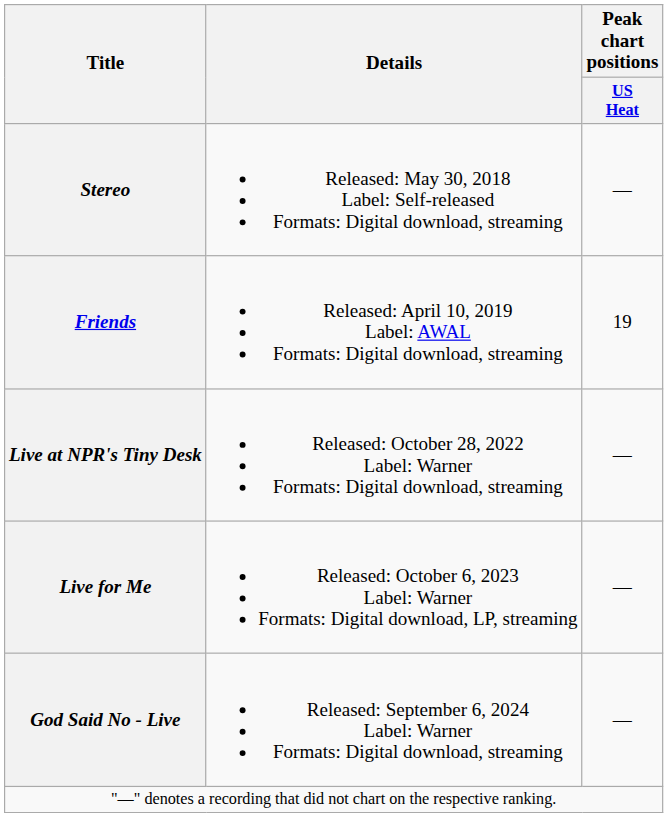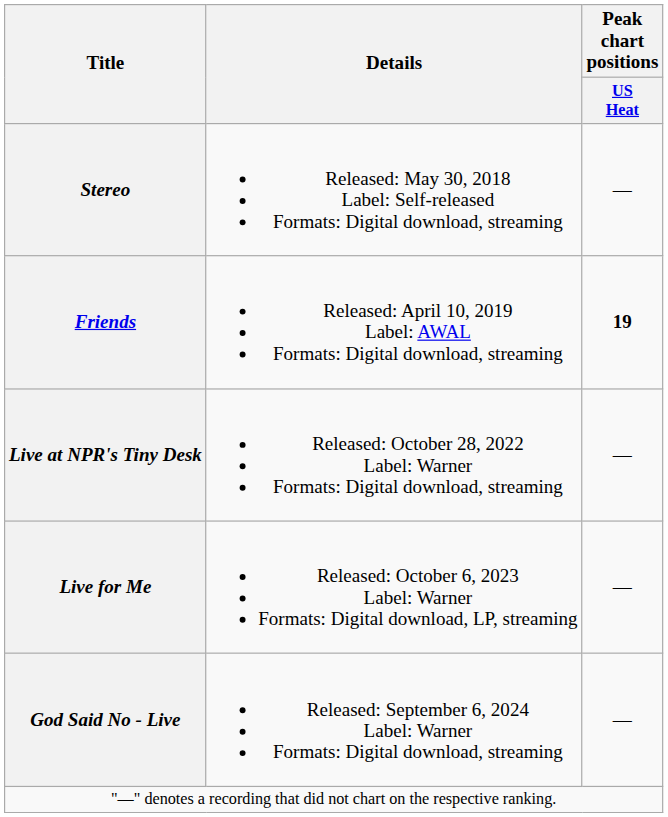(622, 322) normal -> (622, 322) bold
